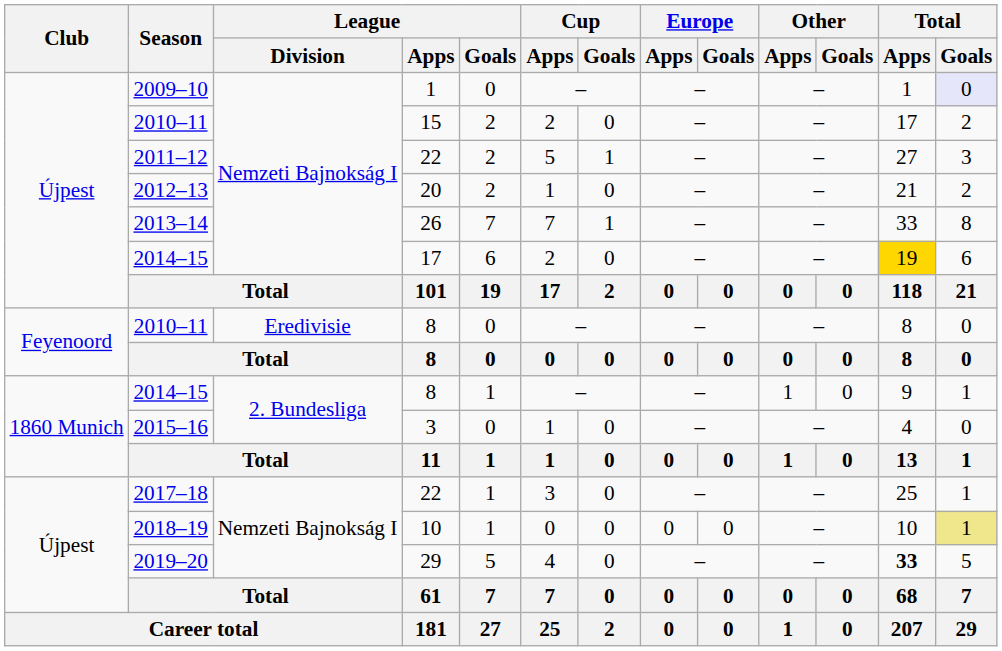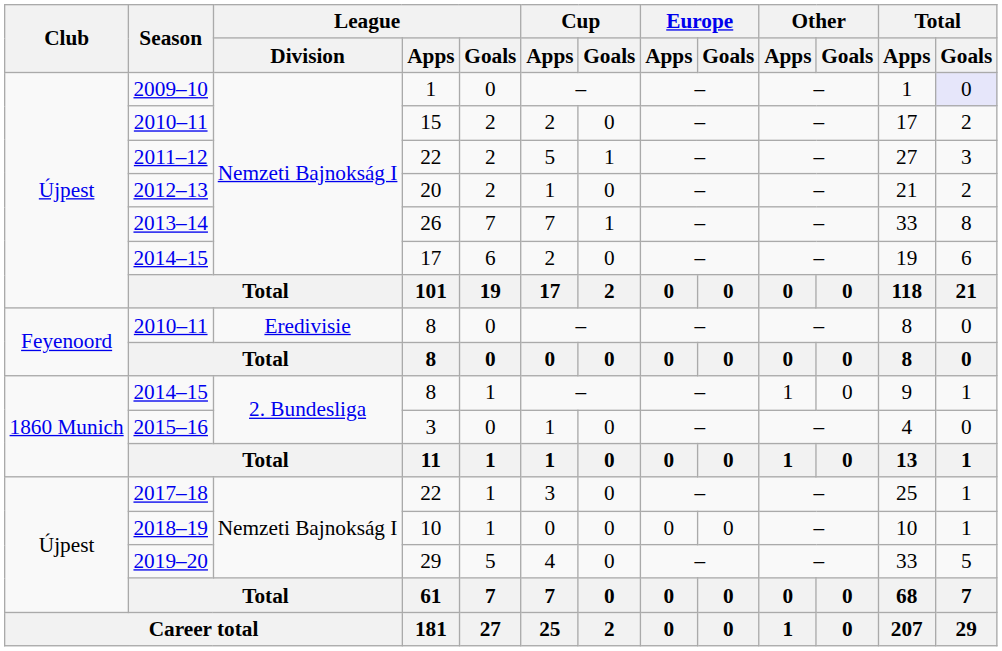(907, 257) gold background -> (907, 257) no background
(966, 527) khaki background -> (966, 527) no background
(907, 561) bold -> (907, 561) normal
